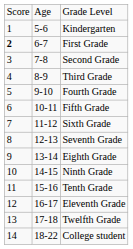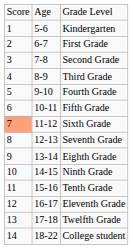(9, 44) bold -> (9, 44) normal
(9, 124) no background -> (9, 124) lightsalmon background
